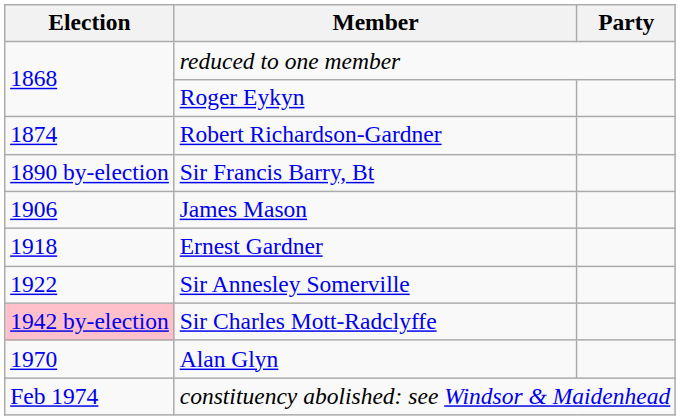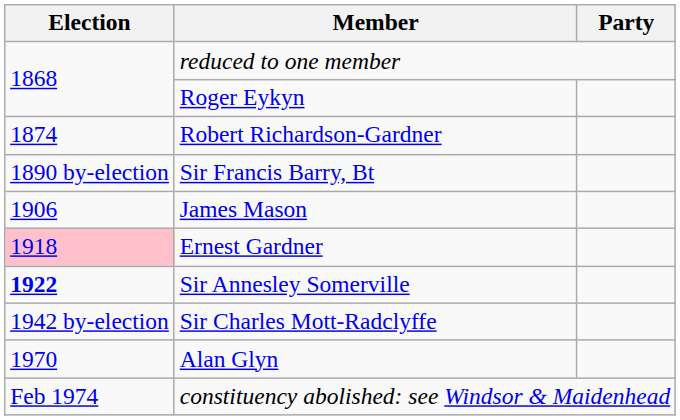(34, 246) no background -> (34, 246) pink background
(34, 284) normal -> (34, 284) bold
(90, 321) pink background -> (90, 321) no background
